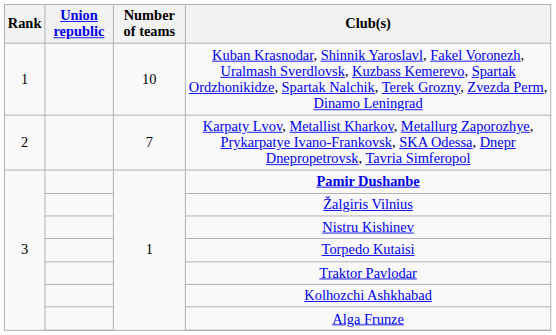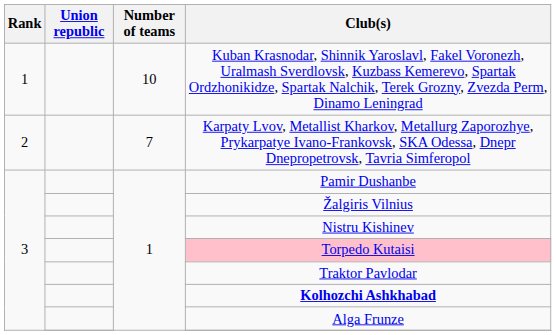(368, 181) bold -> (368, 181) normal
(368, 250) no background -> (368, 250) pink background
(368, 295) normal -> (368, 295) bold
